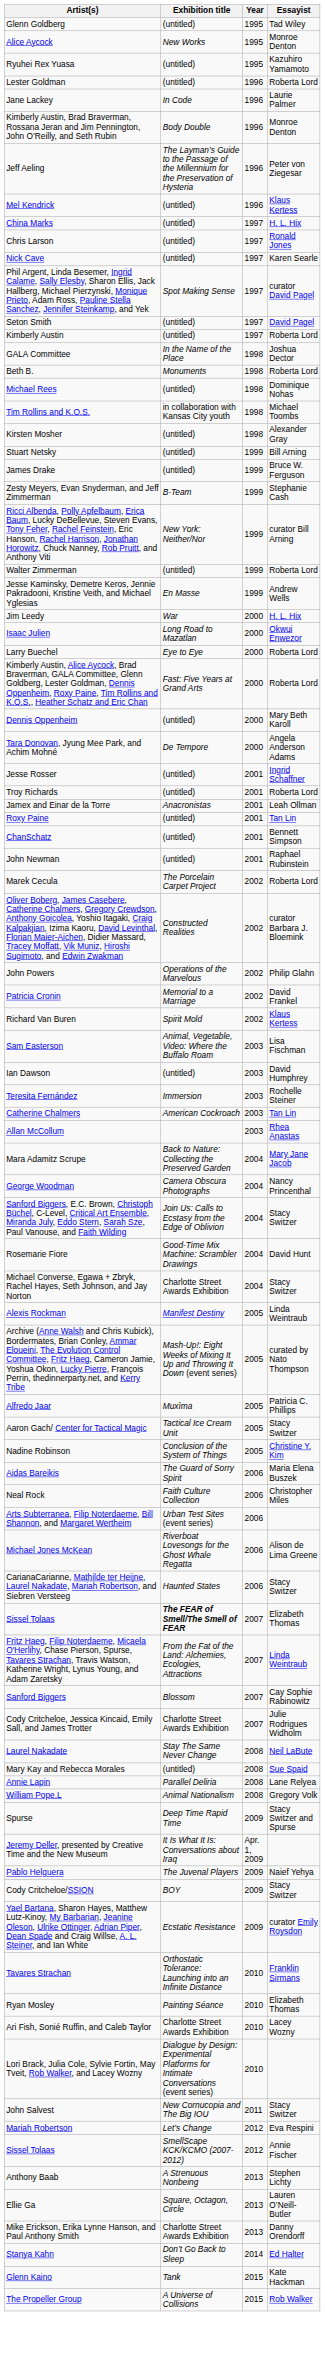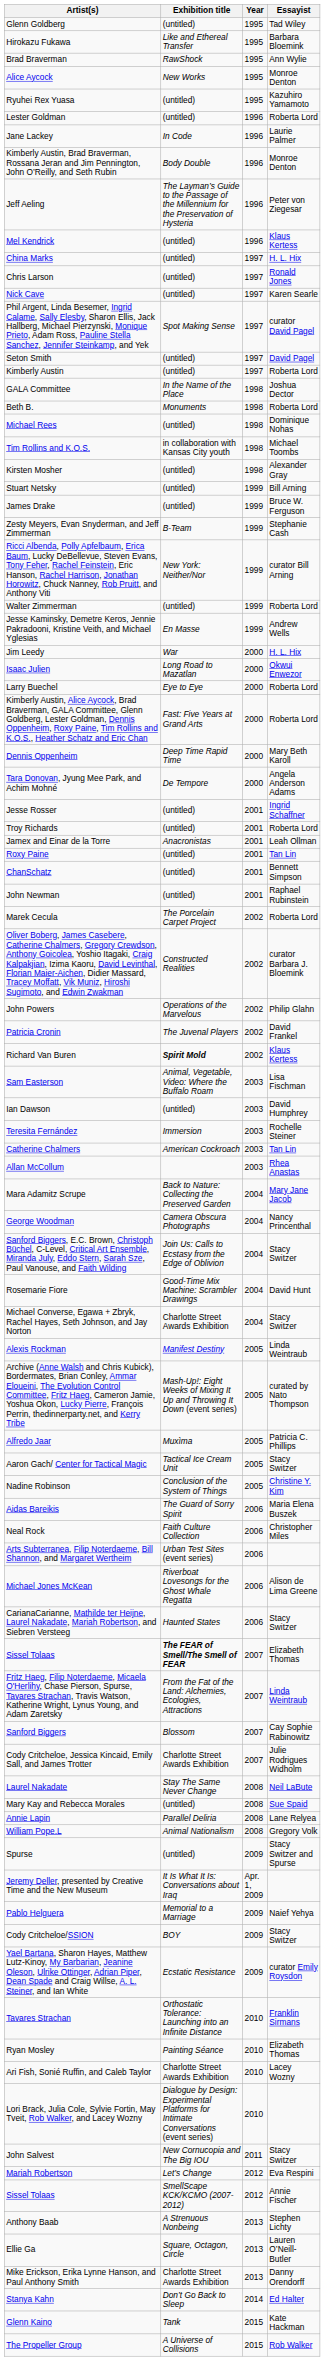+ row: (38, 42)
+ row: (36, 60)
(179, 720) (untitled) -> (195, 756) Deep Time Rapid Time
(188, 996) Memorial to a Marriage -> (200, 1032) The Juvenal Players
(182, 1019) normal -> (184, 1054) bold
(195, 1818) Deep Time Rapid Time -> (179, 1854) (untitled)
(200, 1872) The Juvenal Players -> (188, 1913) Memorial to a Marriage
